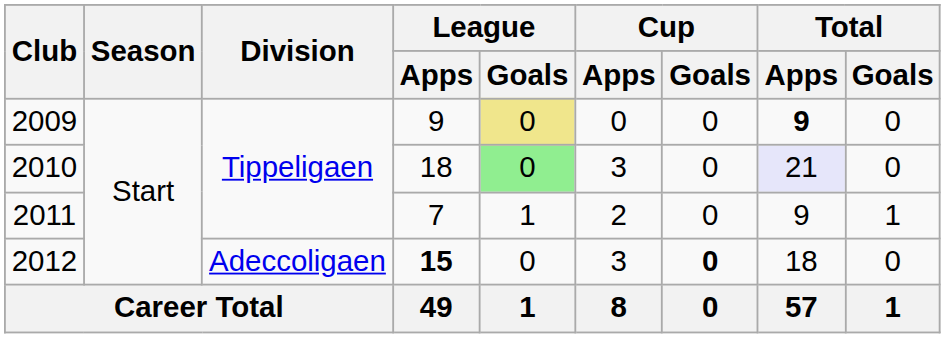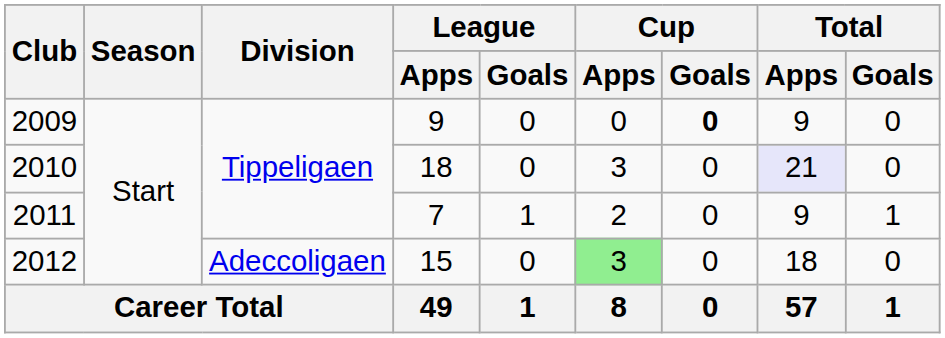(528, 121) khaki background -> (528, 121) no background
(710, 121) normal -> (710, 121) bold
(801, 121) bold -> (801, 121) normal
(528, 167) lightgreen background -> (528, 167) no background
(436, 261) bold -> (436, 261) normal
(619, 261) no background -> (619, 261) lightgreen background
(710, 261) bold -> (710, 261) normal
